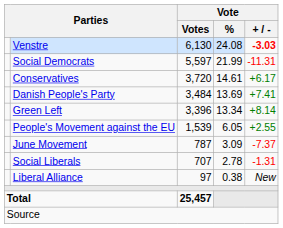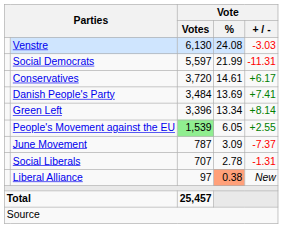(264, 45) bold -> (264, 45) normal
(199, 128) no background -> (199, 128) lightgreen background
(232, 177) no background -> (232, 177) lightsalmon background
